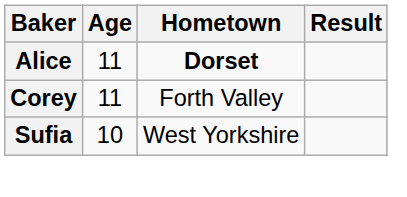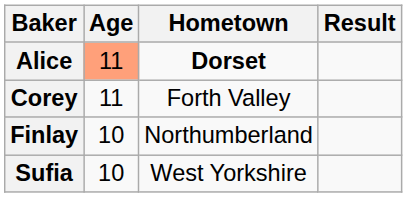(110, 60) no background -> (111, 60) lightsalmon background
+ row: (44, 135)
